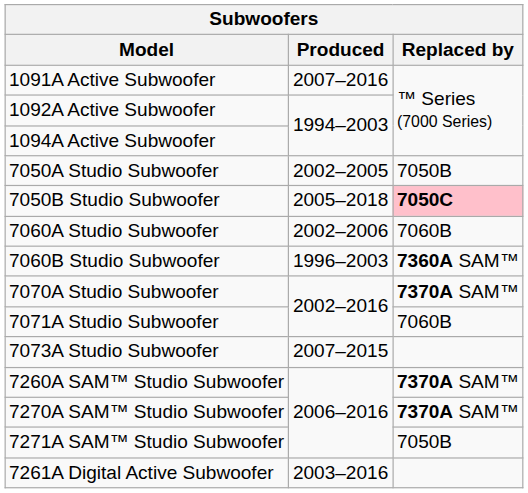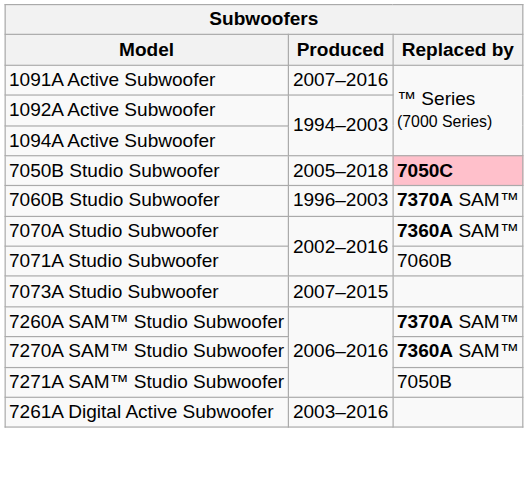- row: (114, 170)
- row: (114, 230)
(458, 261) 7360A SAM™ -> (458, 200) 7370A SAM™
(458, 291) 7370A SAM™ -> (458, 230) 7360A SAM™
(458, 412) 7370A SAM™ -> (458, 351) 7360A SAM™
